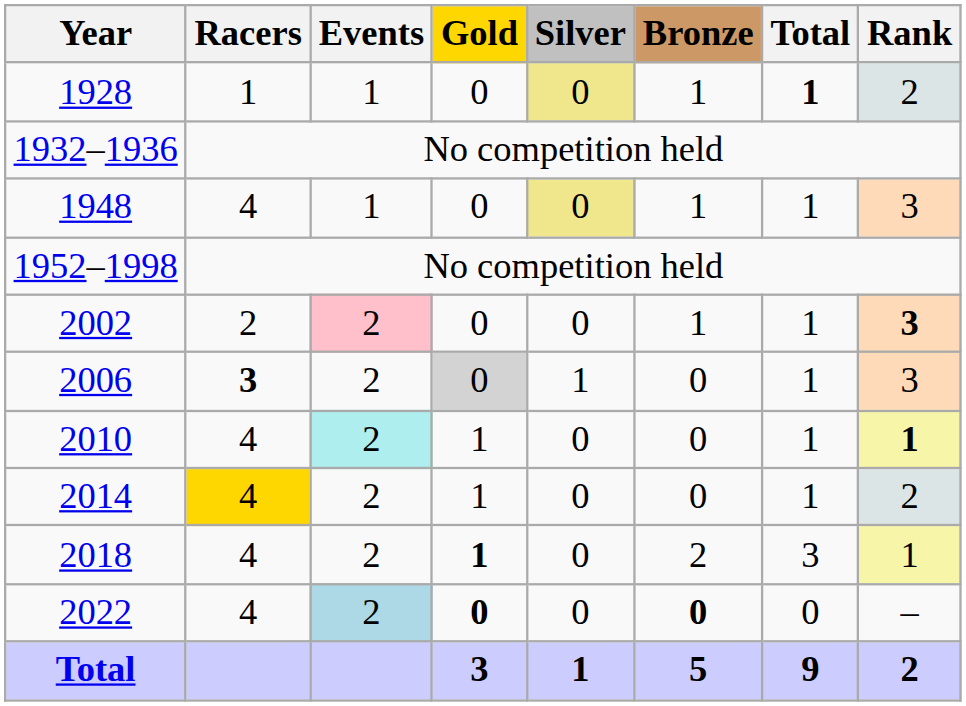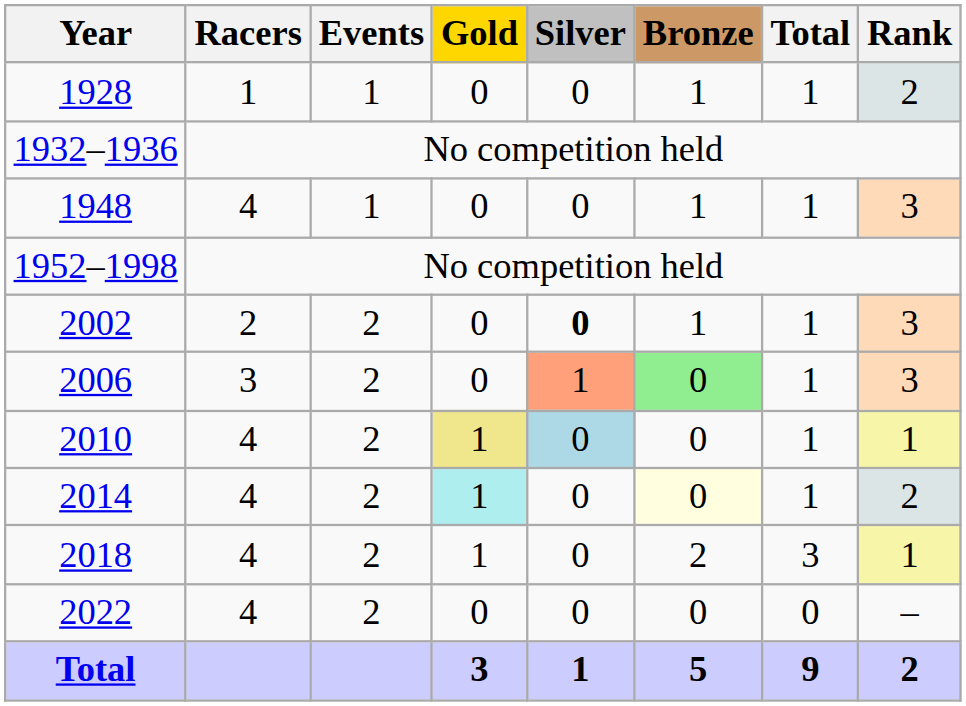(580, 91) khaki background -> (580, 91) no background
(810, 91) bold -> (810, 91) normal
(580, 206) khaki background -> (580, 206) no background
(371, 322) pink background -> (371, 322) no background
(580, 322) normal -> (580, 322) bold
(910, 322) bold -> (910, 322) normal
(248, 380) bold -> (248, 380) normal
(479, 380) lightgrey background -> (479, 380) no background
(580, 380) no background -> (580, 380) lightsalmon background
(698, 380) no background -> (698, 380) lightgreen background
(371, 438) paleturquoise background -> (371, 438) no background
(479, 438) no background -> (479, 438) khaki background
(580, 438) no background -> (580, 438) lightblue background
(910, 438) bold -> (910, 438) normal
(248, 496) gold background -> (248, 496) no background
(479, 496) no background -> (479, 496) paleturquoise background
(698, 496) no background -> (698, 496) lightyellow background
(479, 554) bold -> (479, 554) normal
(371, 611) lightblue background -> (371, 611) no background
(479, 611) bold -> (479, 611) normal
(698, 611) bold -> (698, 611) normal
